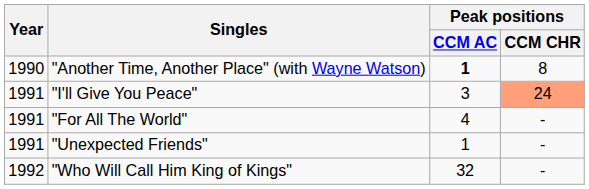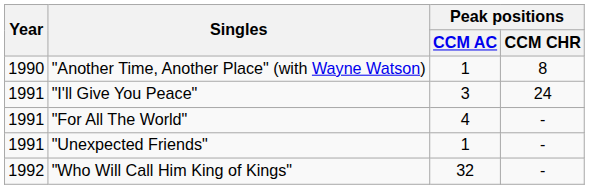(465, 68) bold -> (465, 68) normal
(543, 94) lightsalmon background -> (543, 94) no background
